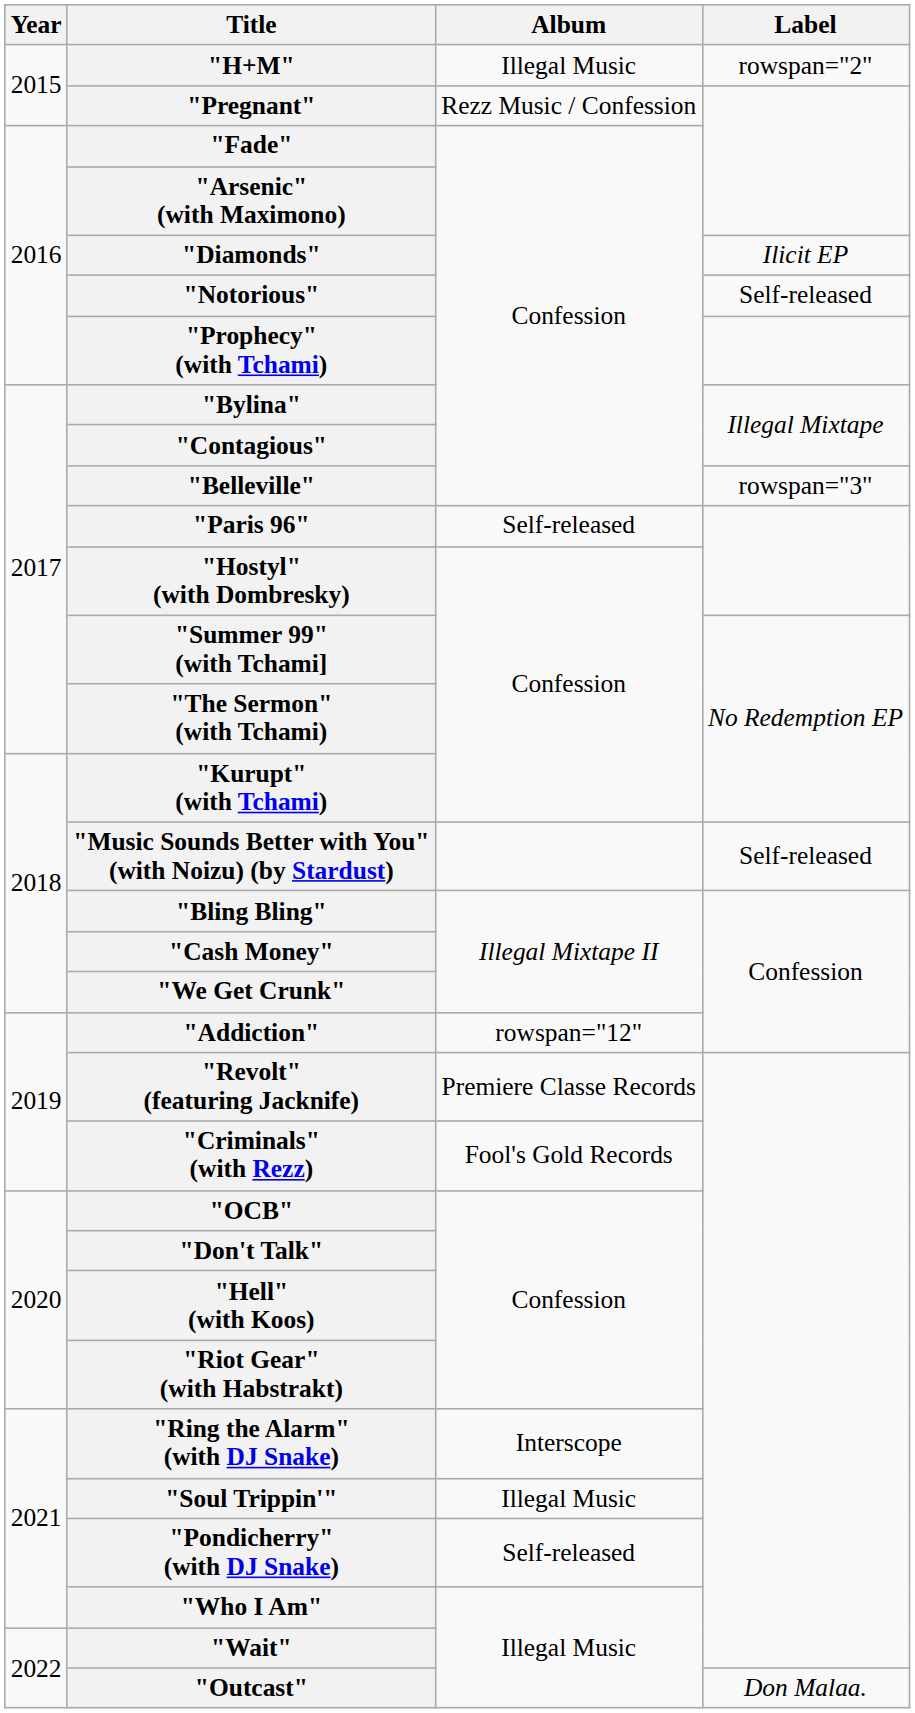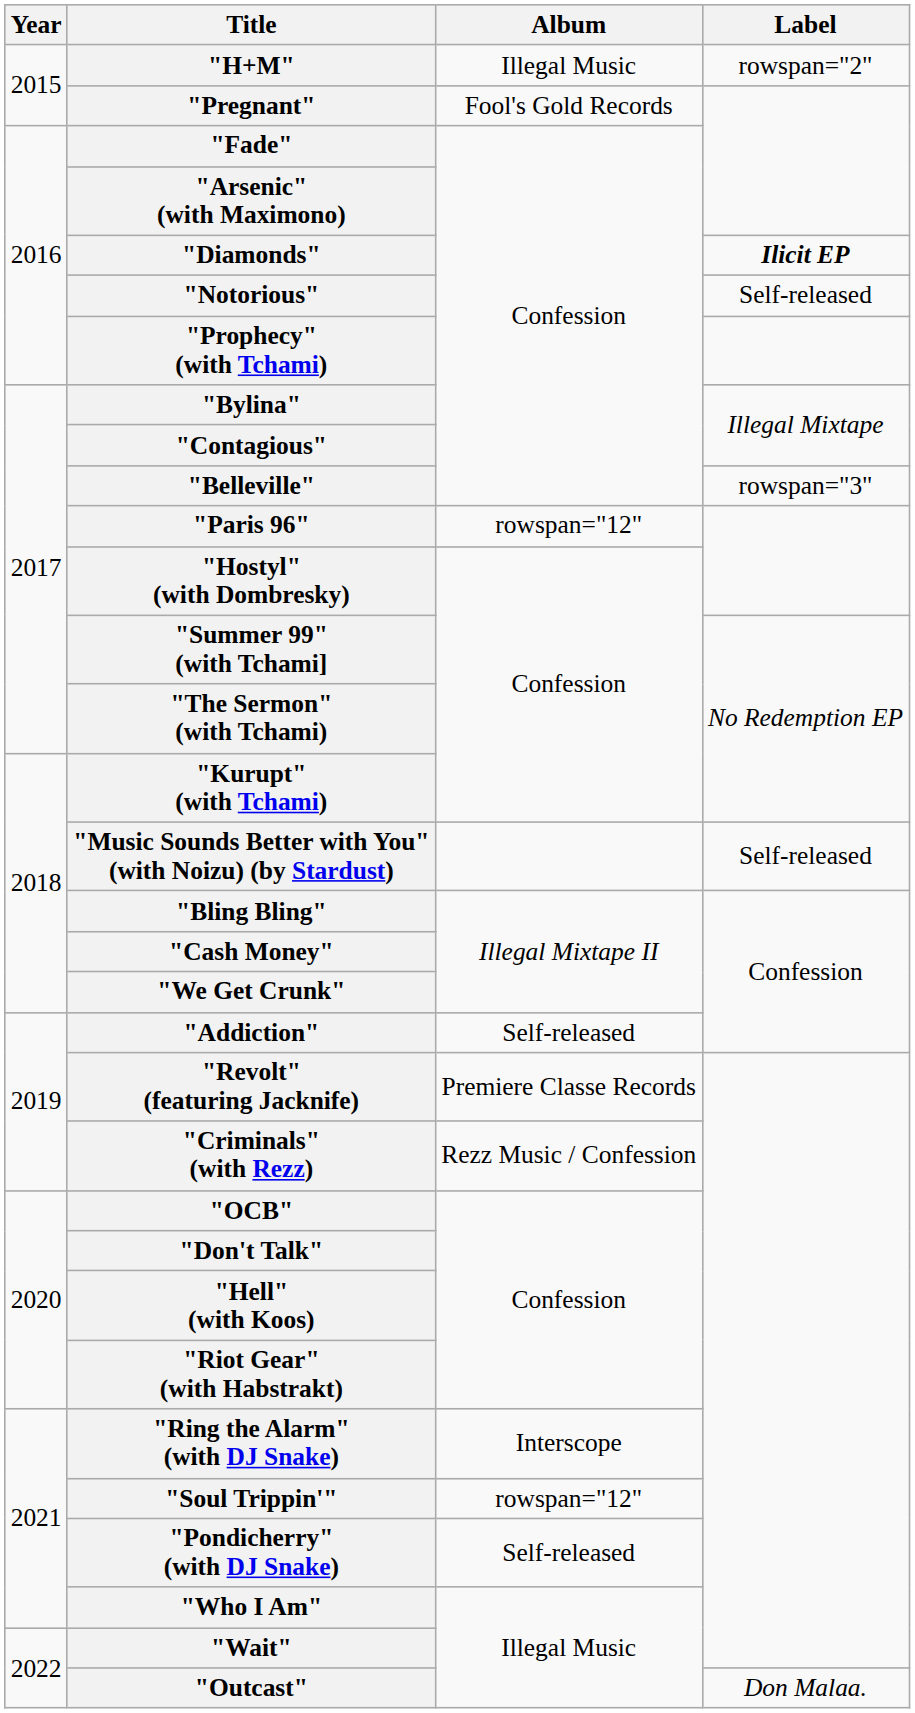(569, 105) Rezz Music / Confession -> (569, 105) Fool's Gold Records
(805, 255) normal -> (805, 255) bold
(569, 525) Self-released -> (569, 525) rowspan="12"
(569, 1031) rowspan="12" -> (569, 1031) Self-released
(569, 1155) Fool's Gold Records -> (569, 1155) Rezz Music / Confession
(569, 1497) Illegal Music -> (569, 1497) rowspan="12"
